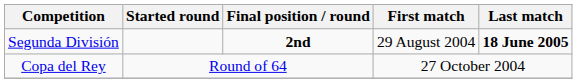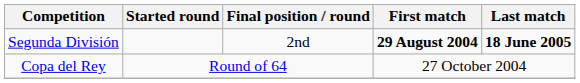(298, 41) bold -> (298, 41) normal
(426, 41) normal -> (427, 41) bold
